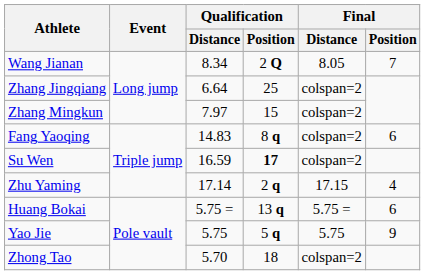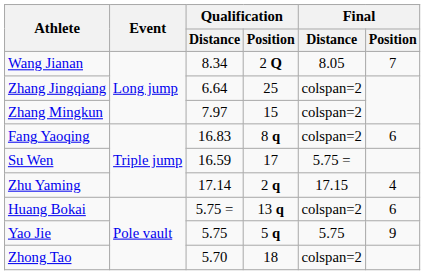(215, 136) 14.83 -> (215, 136) 16.83
(271, 161) bold -> (271, 161) normal
(332, 161) colspan=2 -> (332, 161) 5.75 =
(332, 209) 5.75 = -> (332, 209) colspan=2
